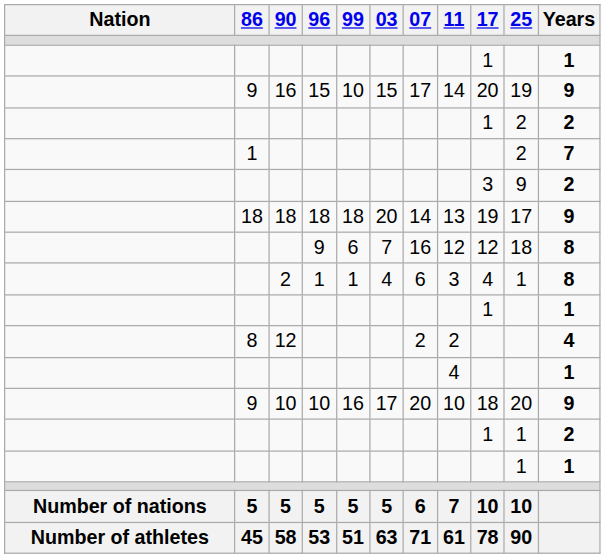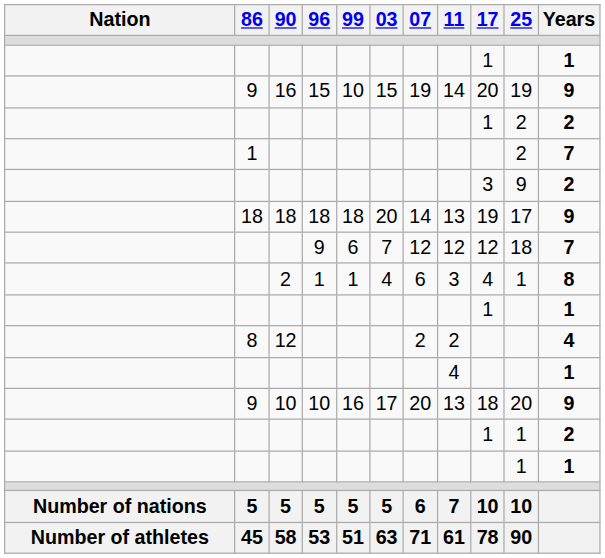(420, 91) 17 -> (420, 91) 19
(420, 247) 16 -> (420, 247) 12
(569, 247) 8 -> (569, 247) 7
(454, 403) 10 -> (454, 403) 13
